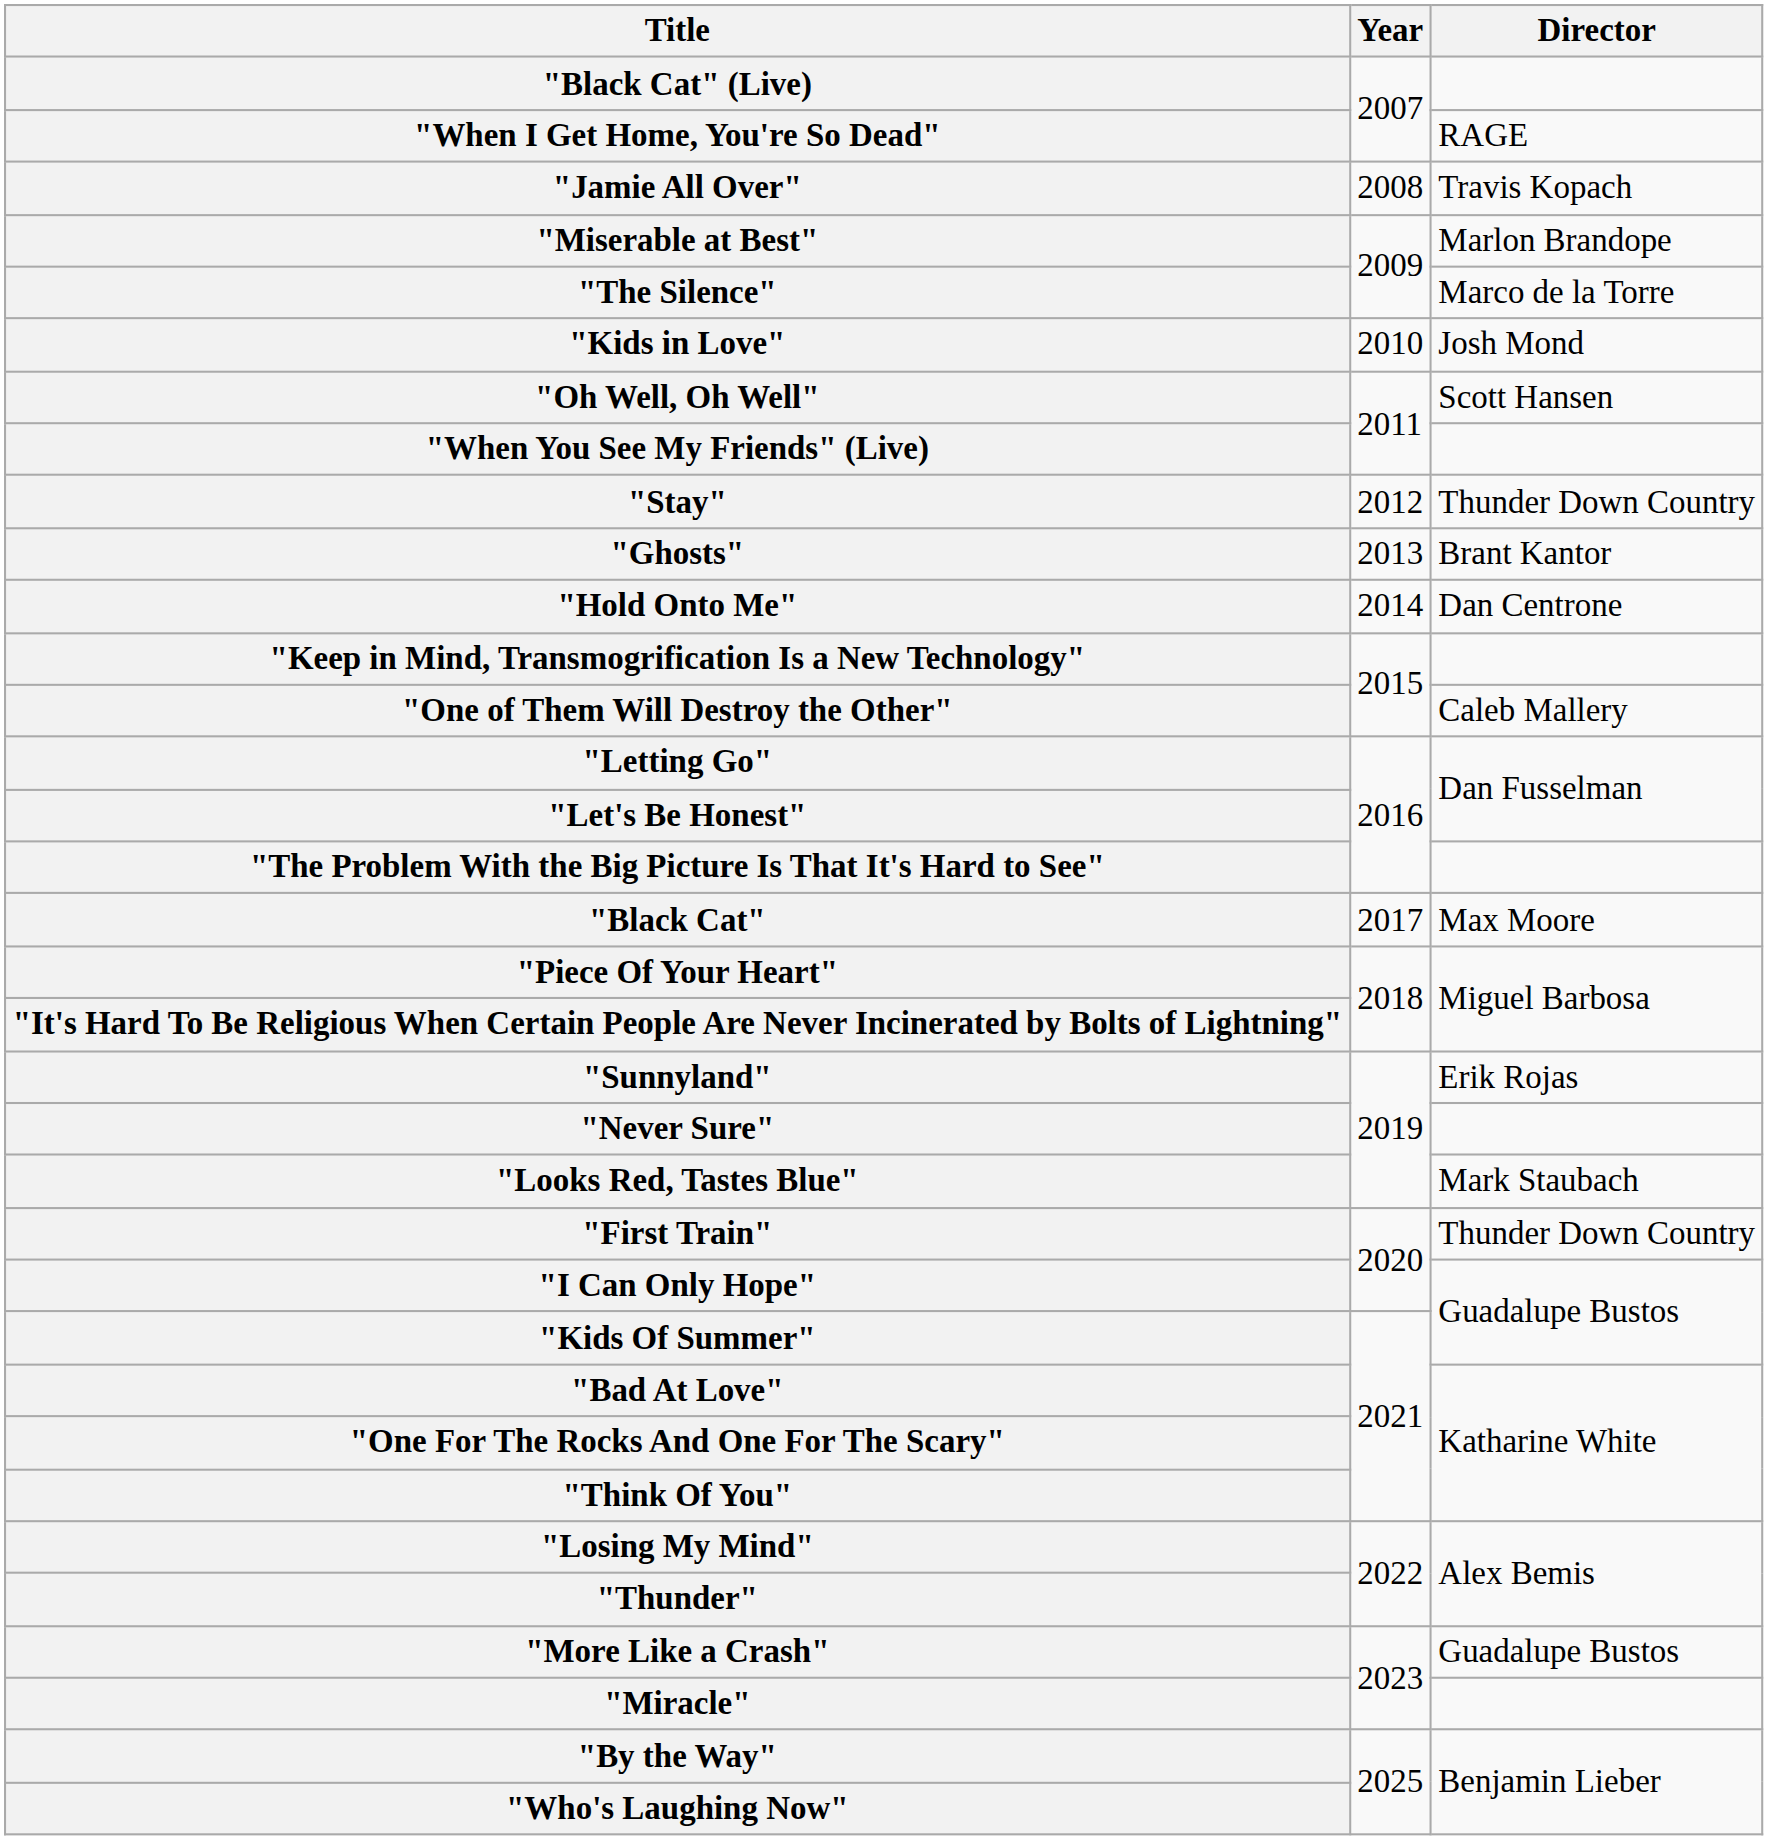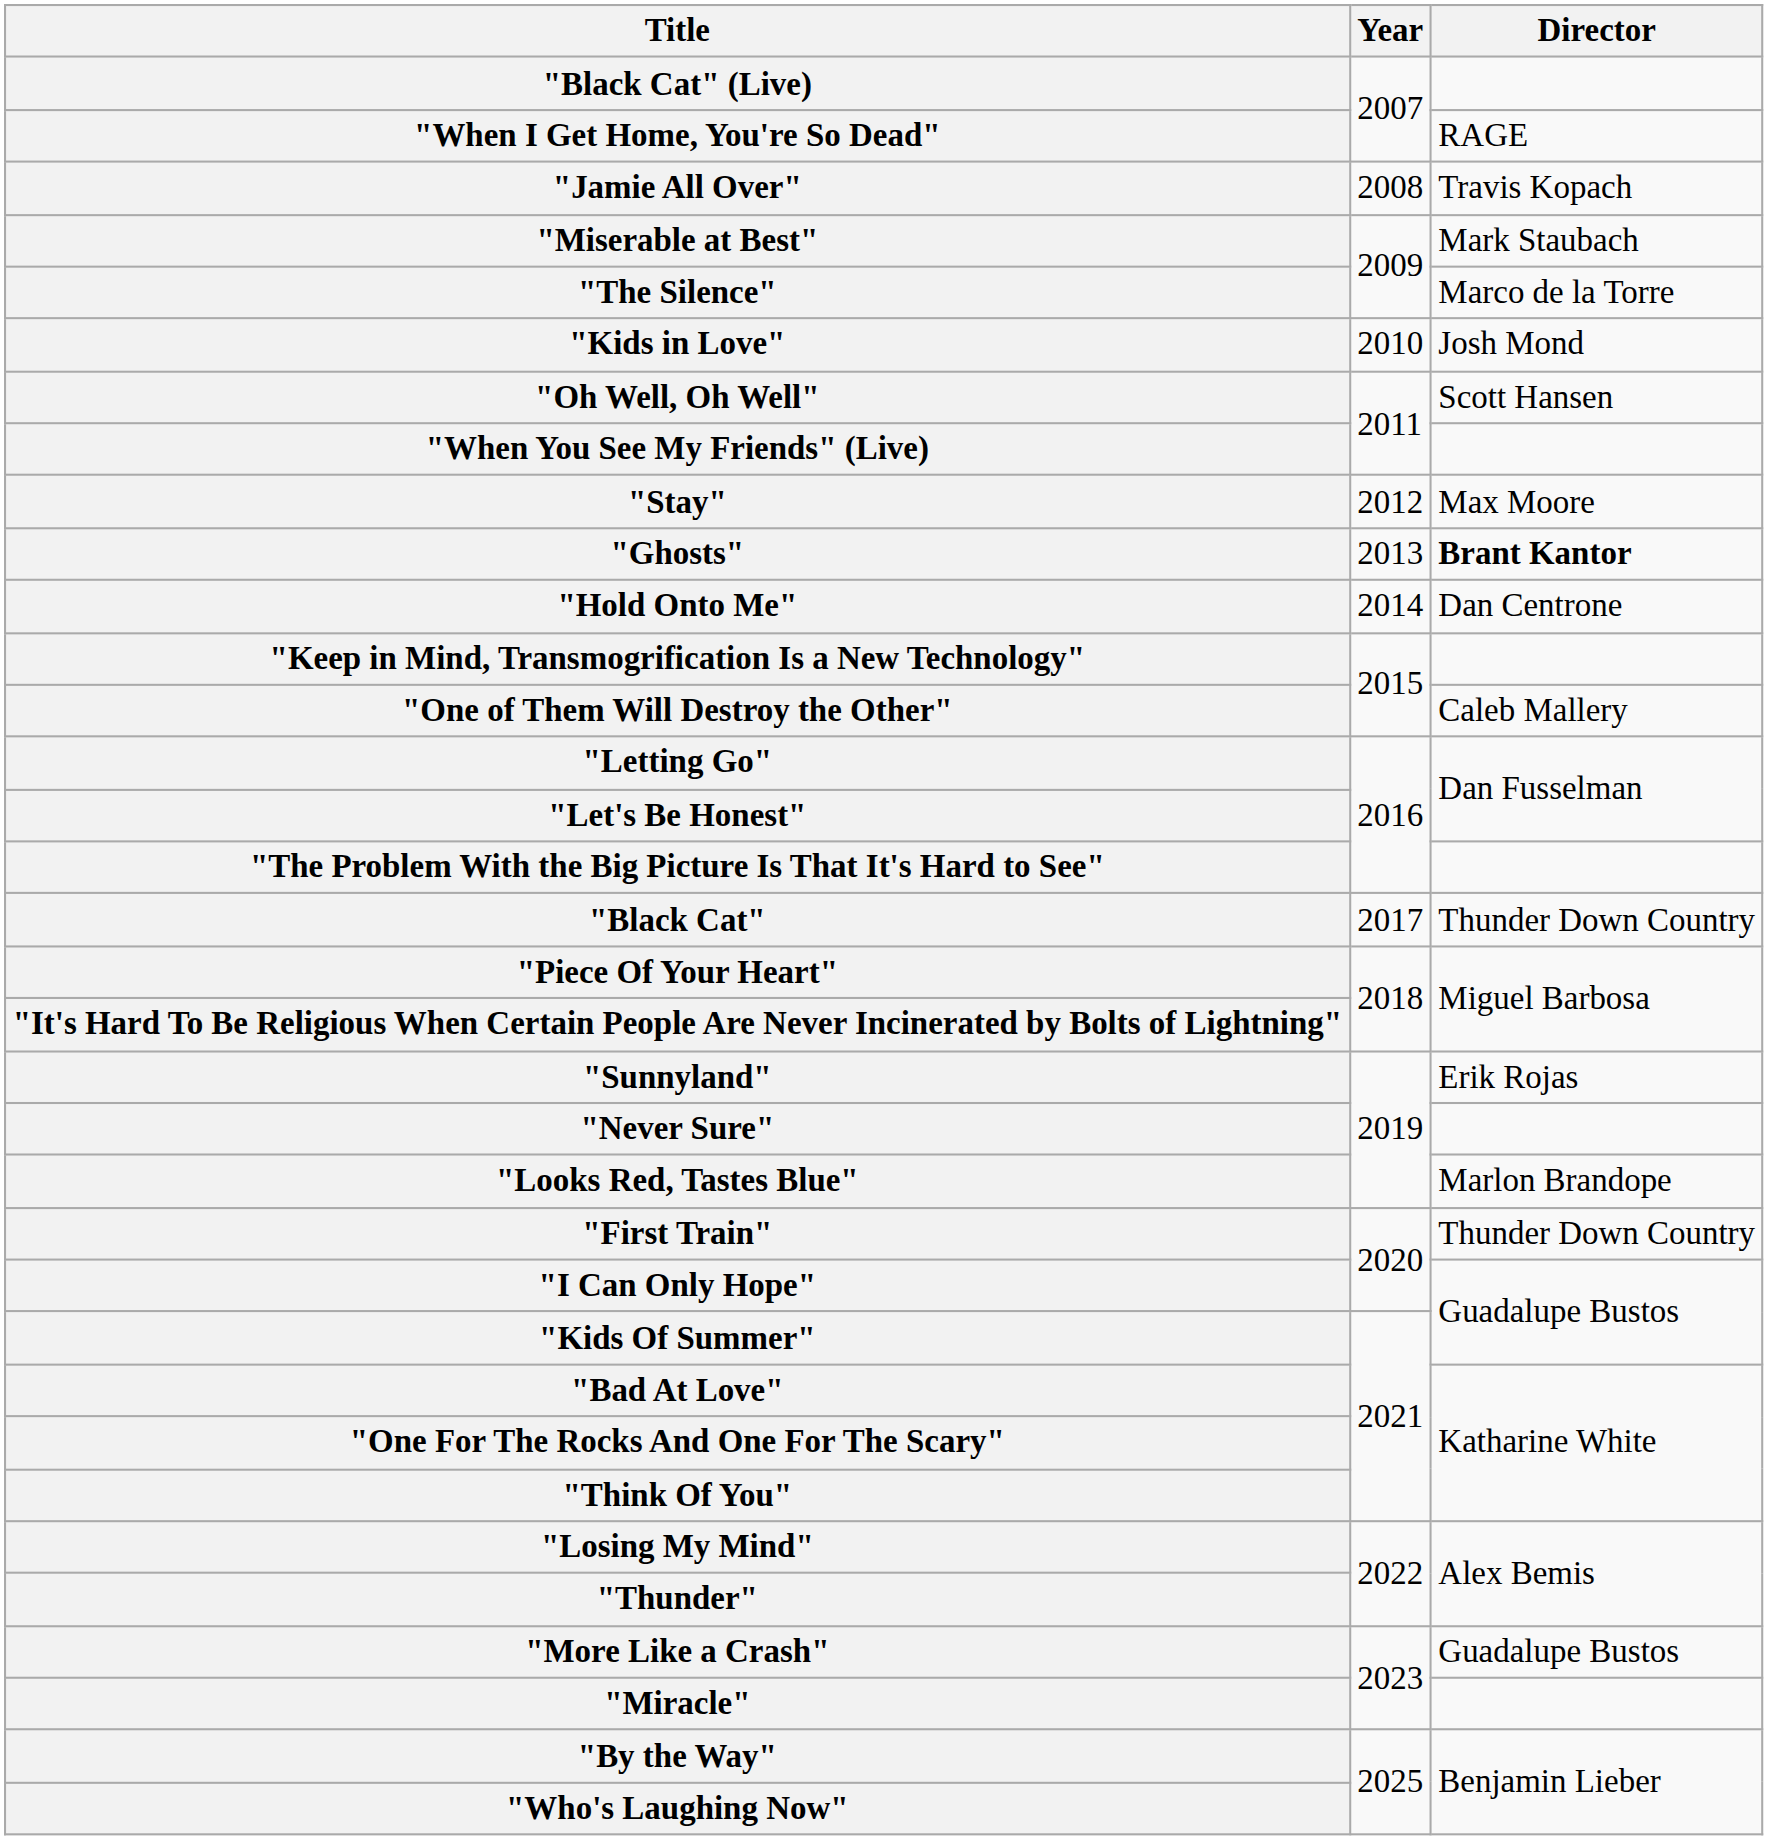(1555, 239) Marlon Brandope -> (1539, 239) Mark Staubach
(1597, 501) Thunder Down Country -> (1517, 501) Max Moore
(1525, 553) normal -> (1535, 553) bold
(1517, 919) Max Moore -> (1597, 919) Thunder Down Country
(1539, 1180) Mark Staubach -> (1555, 1180) Marlon Brandope
